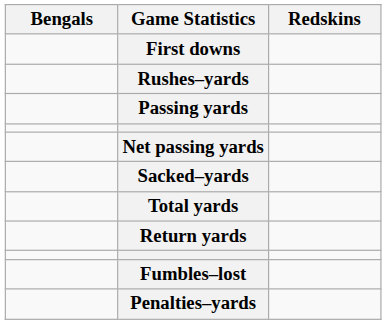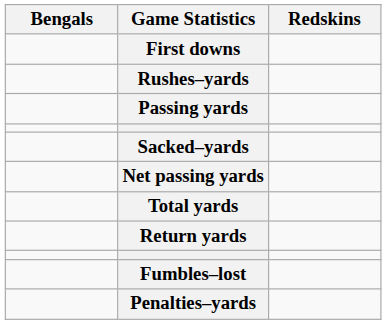rows swapped: (62, 177) <-> (62, 147)
